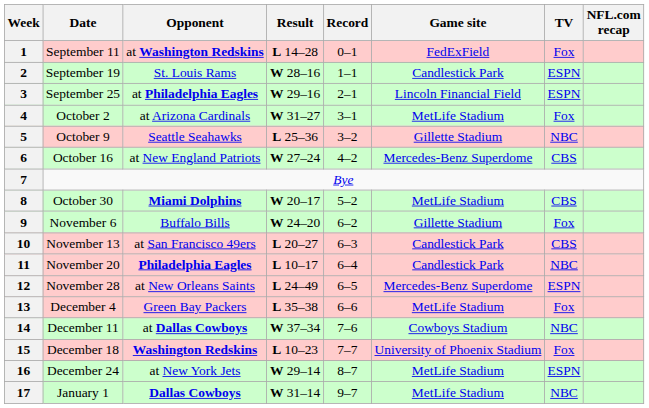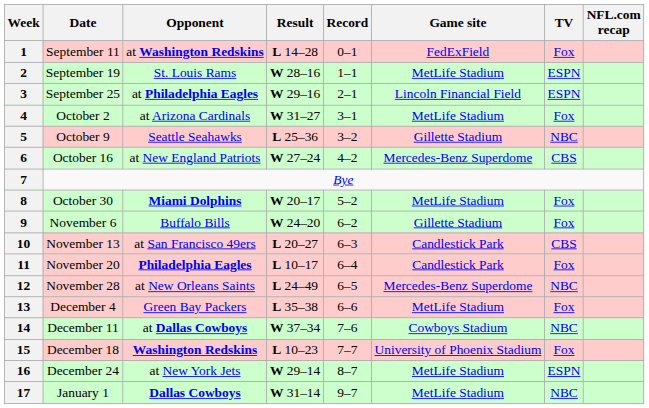(458, 72) Candlestick Park -> (458, 72) MetLife Stadium
(564, 200) CBS -> (564, 200) Fox
(564, 264) NBC -> (564, 264) Fox
(564, 286) ESPN -> (564, 286) NBC
